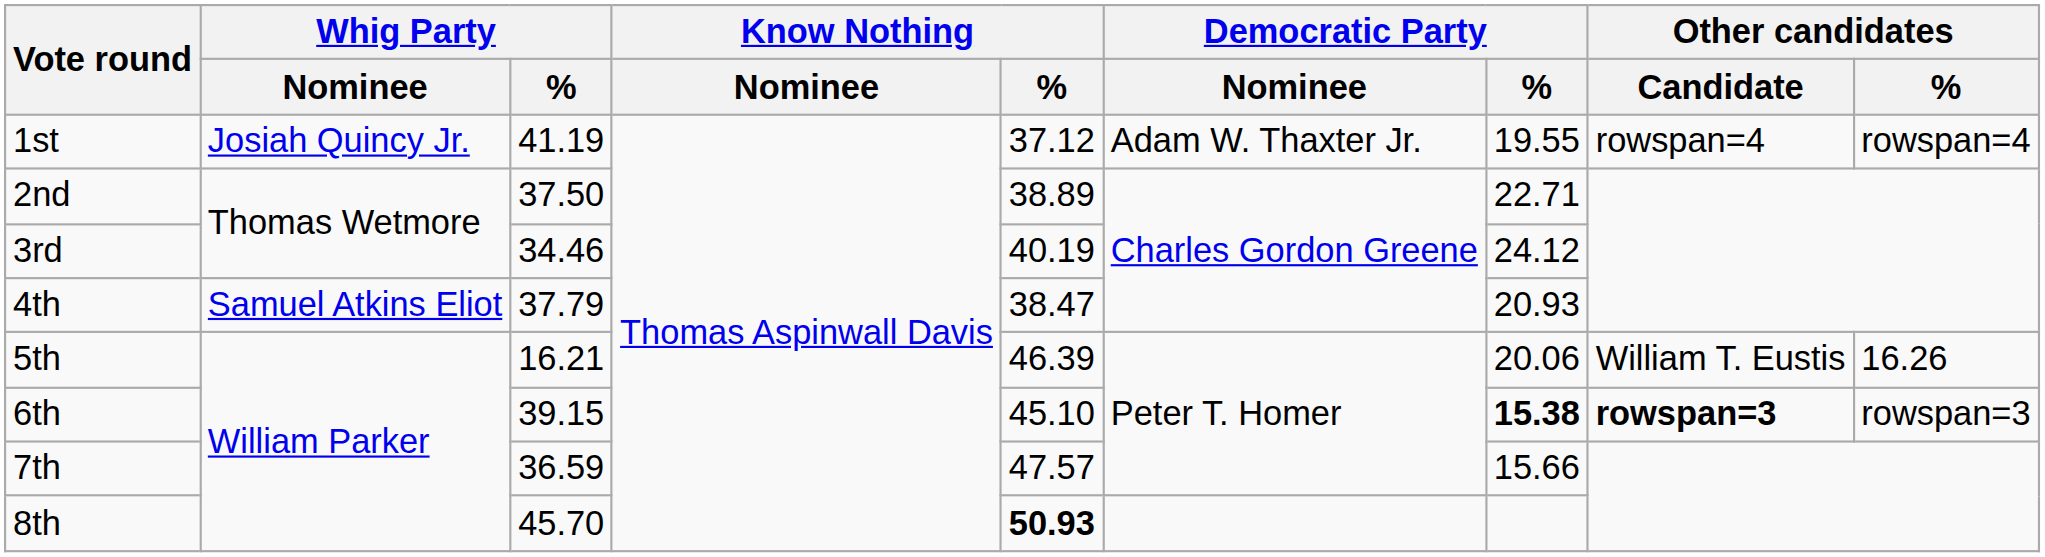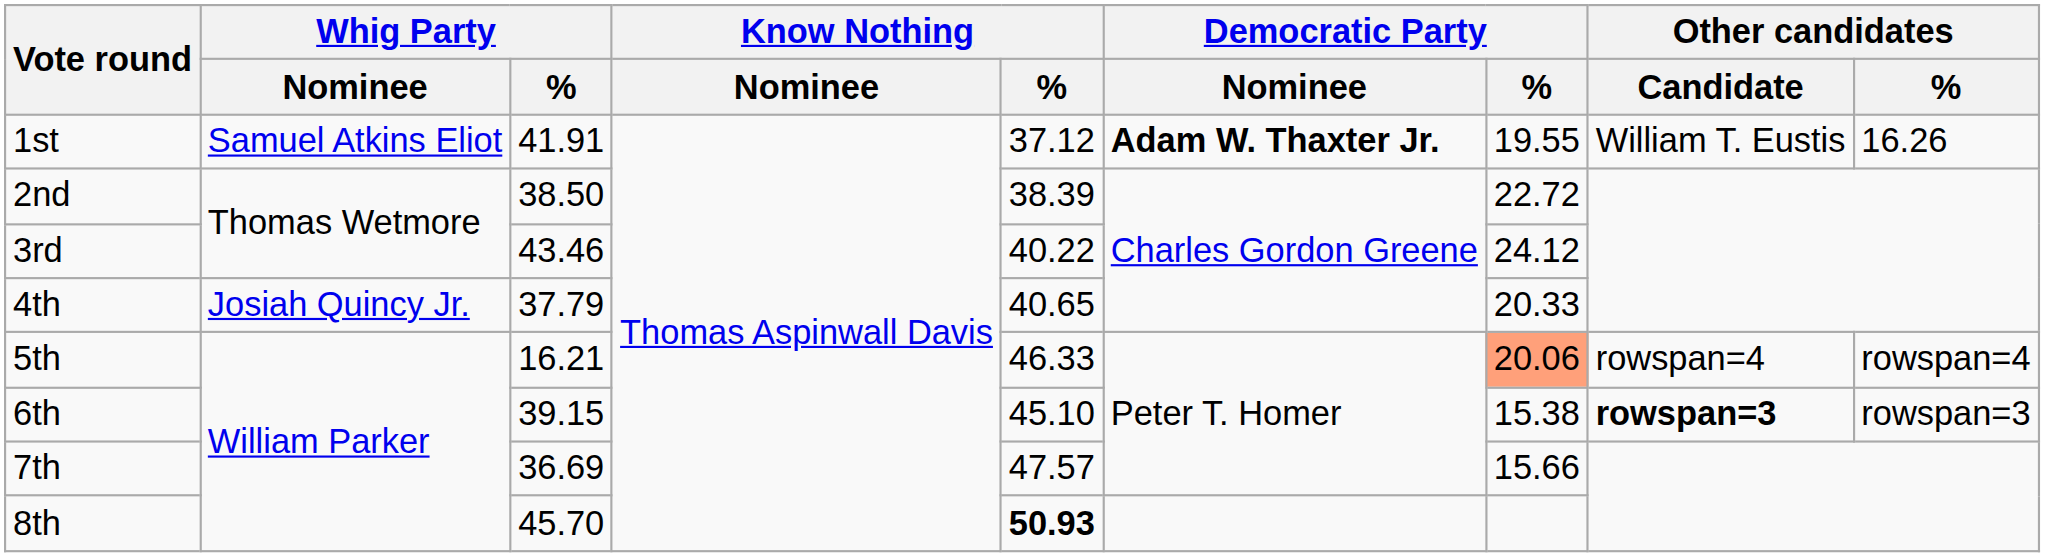(339, 140) Josiah Quincy Jr. -> (355, 140) Samuel Atkins Eliot
(561, 140) 41.19 -> (561, 140) 41.91
(1266, 140) normal -> (1275, 140) bold
(1680, 140) rowspan=4 -> (1721, 140) William T. Eustis
(1946, 140) rowspan=4 -> (1904, 140) 16.26
(561, 195) 37.50 -> (561, 195) 38.50
(1052, 195) 38.89 -> (1052, 195) 38.39
(1537, 195) 22.71 -> (1537, 195) 22.72
(561, 250) 34.46 -> (561, 250) 43.46
(1052, 250) 40.19 -> (1052, 250) 40.22
(355, 304) Samuel Atkins Eliot -> (339, 304) Josiah Quincy Jr.
(1052, 304) 38.47 -> (1052, 304) 40.65
(1537, 304) 20.93 -> (1537, 304) 20.33
(1052, 359) 46.39 -> (1052, 359) 46.33
(1537, 359) no background -> (1537, 359) lightsalmon background
(1721, 359) William T. Eustis -> (1680, 359) rowspan=4
(1904, 359) 16.26 -> (1946, 359) rowspan=4
(1537, 413) bold -> (1537, 413) normal
(561, 468) 36.59 -> (561, 468) 36.69
